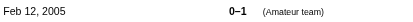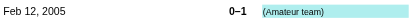(293, 12) no background -> (293, 12) paleturquoise background
